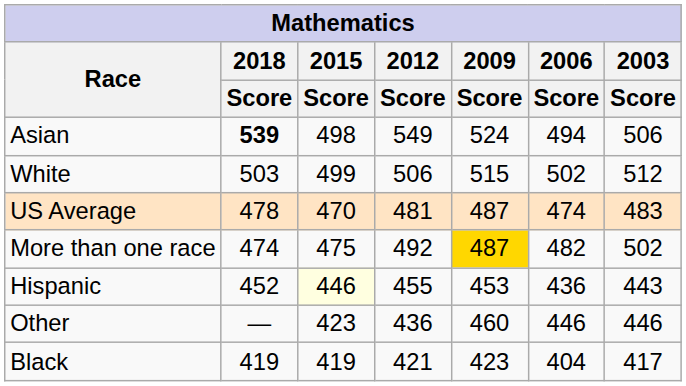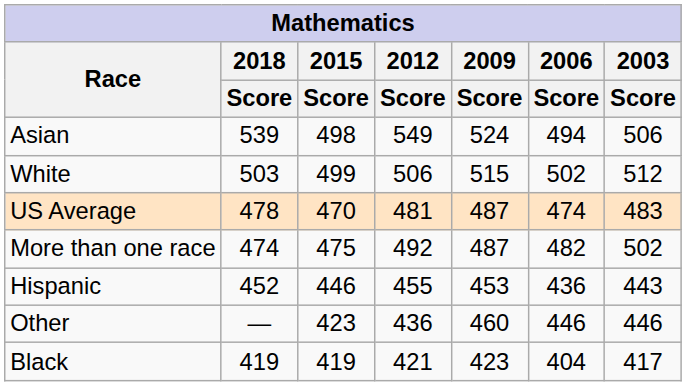(259, 135) bold -> (259, 135) normal
(490, 248) gold background -> (490, 248) no background
(336, 286) lightyellow background -> (336, 286) no background
